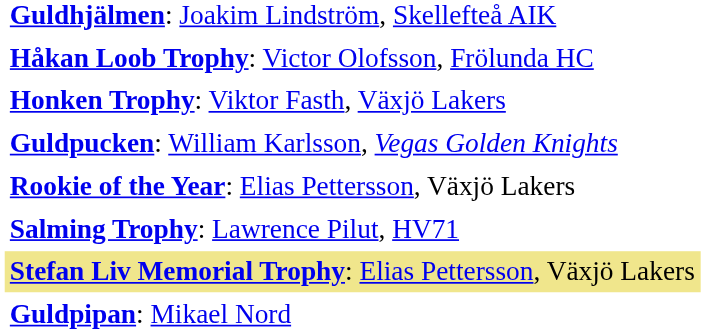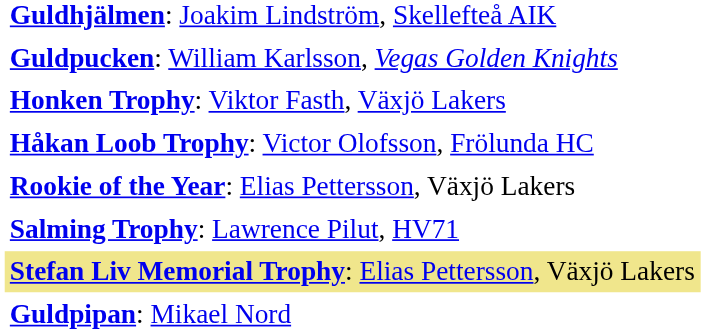(302, 57) Håkan Loob Trophy: Victor Olofsson, Frölunda HC -> (314, 57) Guldpucken: William Karlsson, Vegas Golden Knights
(314, 143) Guldpucken: William Karlsson, Vegas Golden Knights -> (302, 143) Håkan Loob Trophy: Victor Olofsson, Frölunda HC
